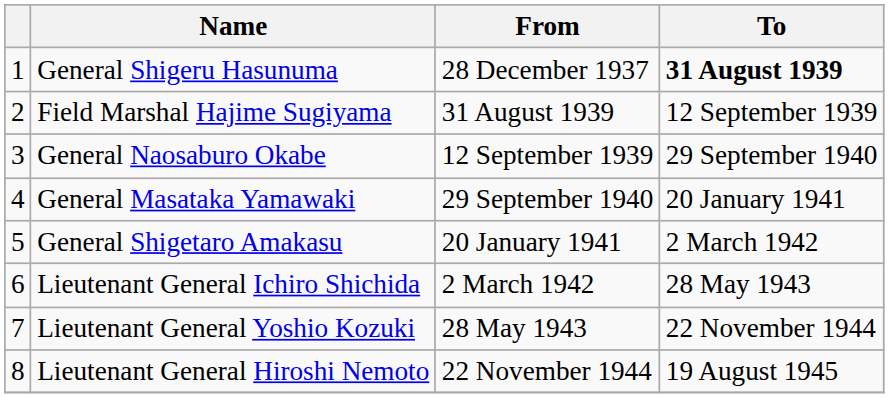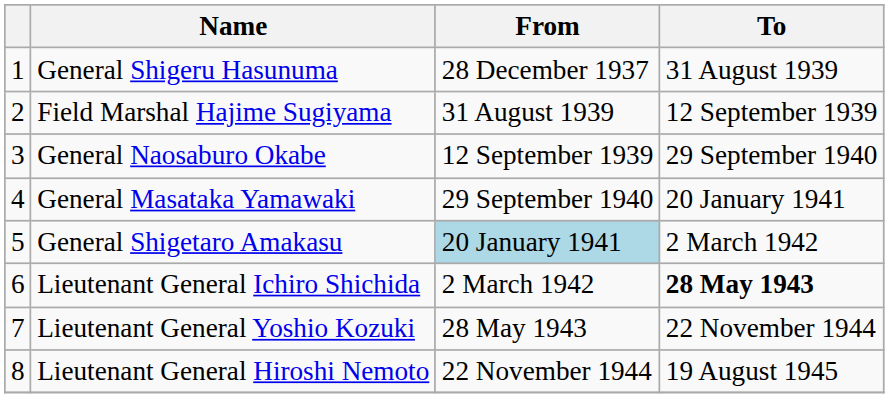(754, 69) bold -> (752, 69) normal
(532, 241) no background -> (532, 241) lightblue background
(738, 284) normal -> (740, 284) bold
